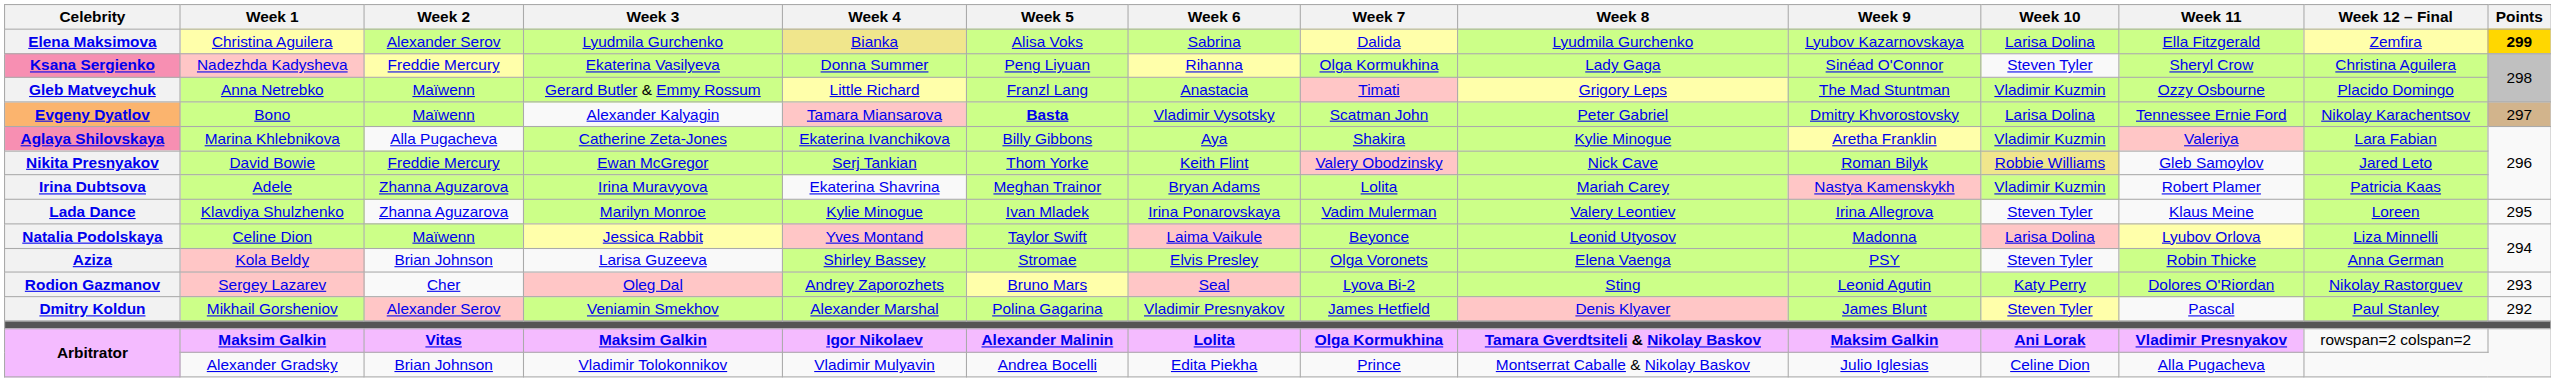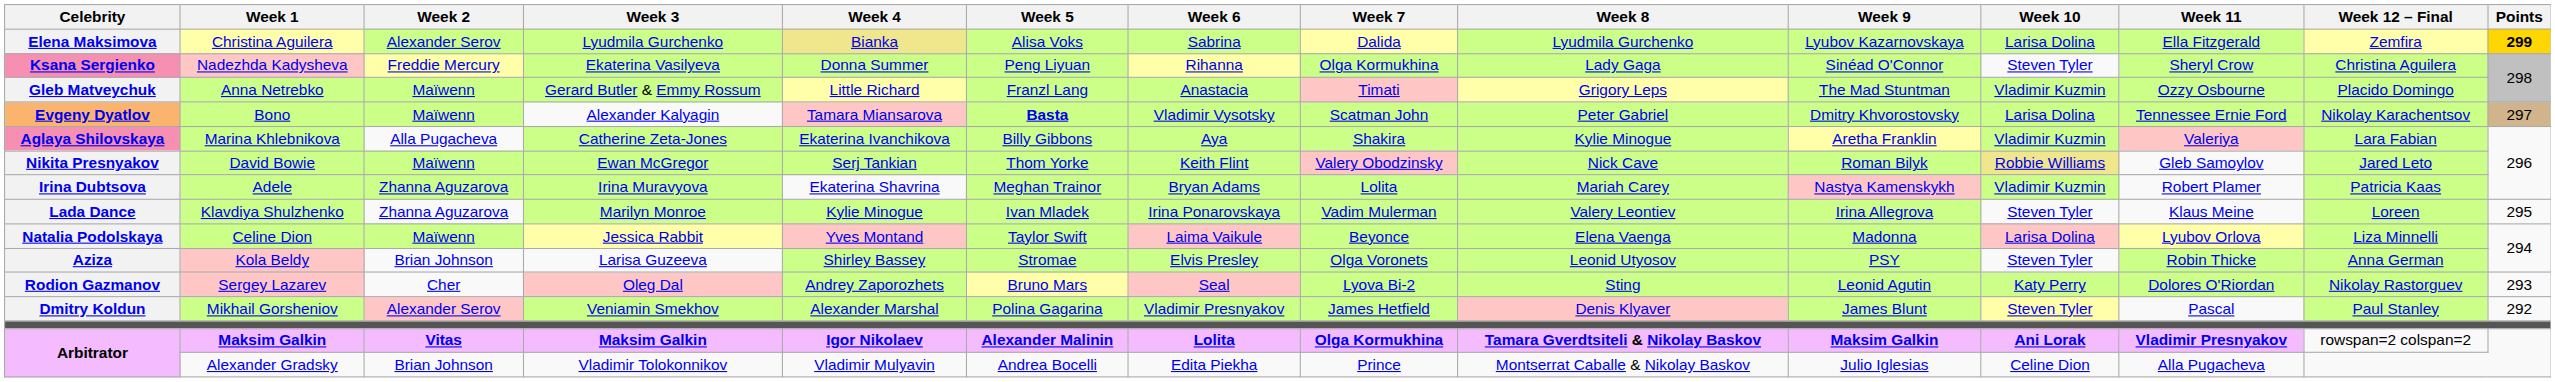(444, 163) Freddie Mercury -> (444, 163) Maïwenn
(1623, 236) Leonid Utyosov -> (1623, 236) Elena Vaenga
(1623, 261) Elena Vaenga -> (1623, 261) Leonid Utyosov
